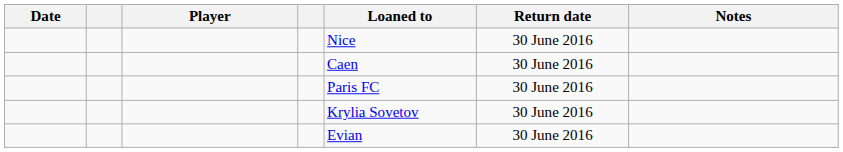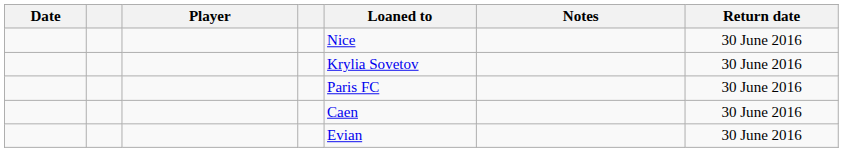columns swapped: (553, 16) <-> (733, 16)
(343, 64) Caen -> (373, 64) Krylia Sovetov
(373, 111) Krylia Sovetov -> (343, 111) Caen
